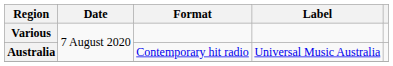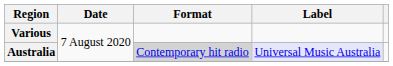(193, 52) no background -> (193, 52) lightgrey background
(317, 52) no background -> (317, 52) lavender background
